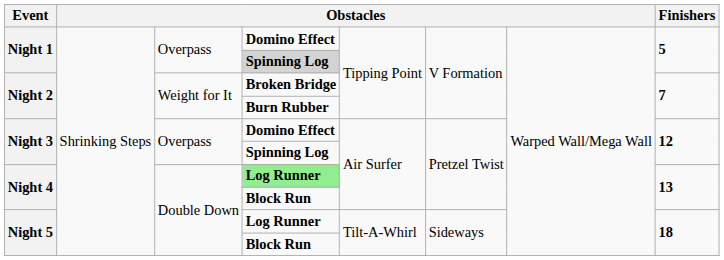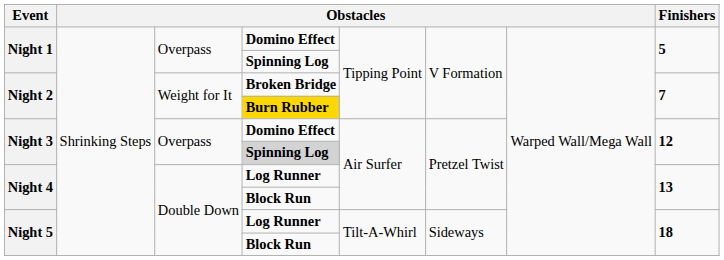(287, 61) lightgrey background -> (287, 61) no background
(287, 107) no background -> (287, 107) gold background
(287, 152) no background -> (287, 152) lightgrey background
(283, 175) lightgreen background -> (283, 175) no background
